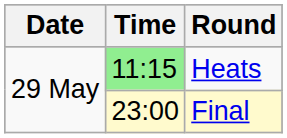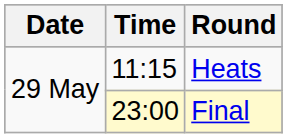(144, 68) lightgreen background -> (144, 68) no background
